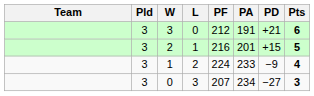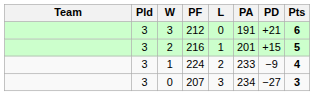columns swapped: (195, 13) <-> (221, 13)
